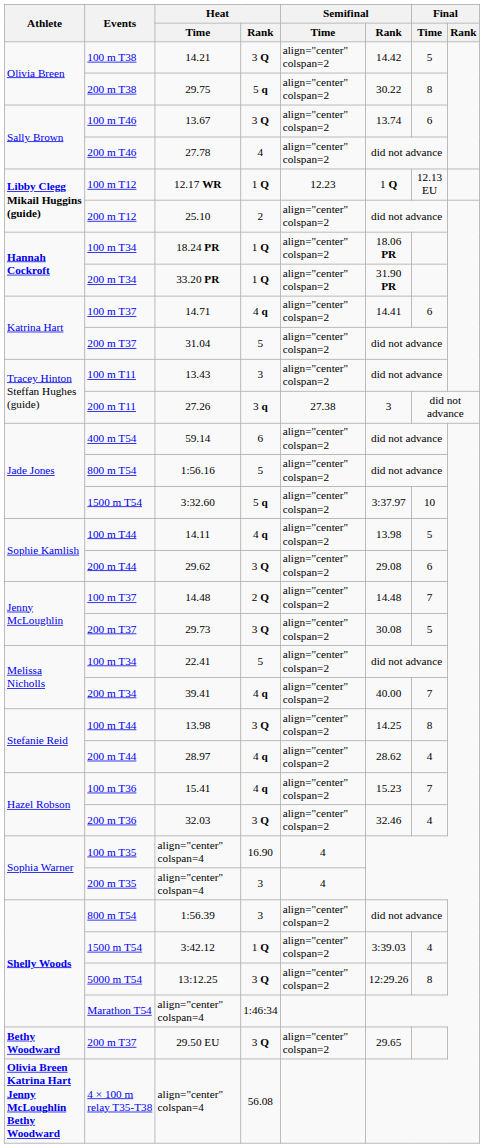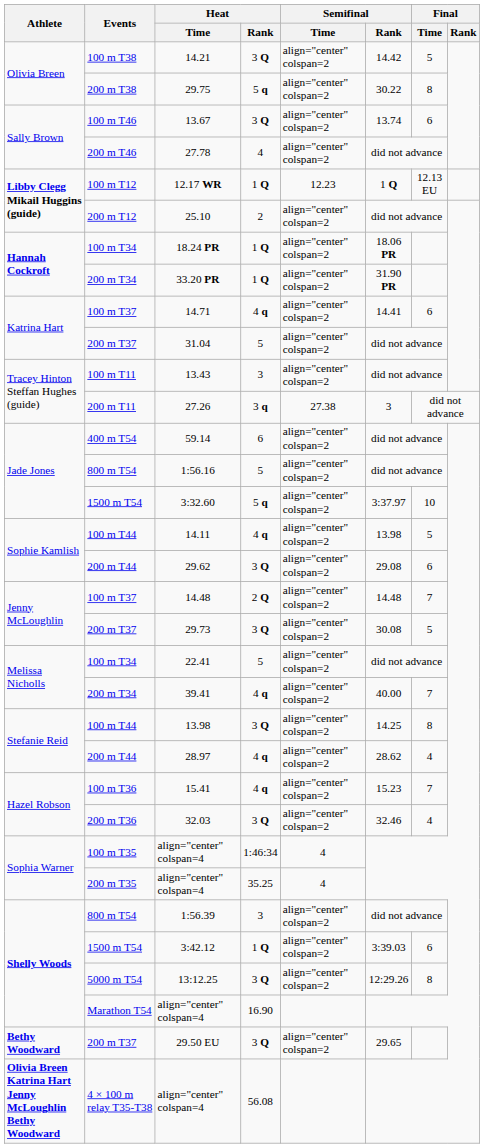(260, 852) 16.90 -> (260, 852) 1:46:34
(260, 884) 3 -> (260, 884) 35.25
(430, 947) 4 -> (430, 947) 6
(260, 1011) 1:46:34 -> (260, 1011) 16.90
